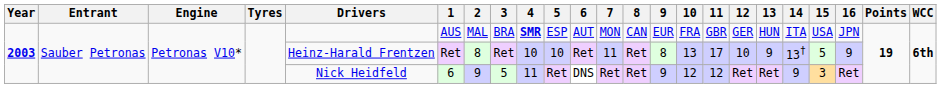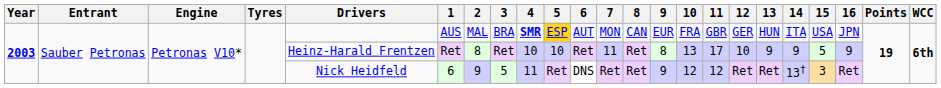(557, 33) no background -> (557, 33) gold background
(796, 54) 13† -> (796, 52) 9
(796, 74) 9 -> (796, 72) 13†
